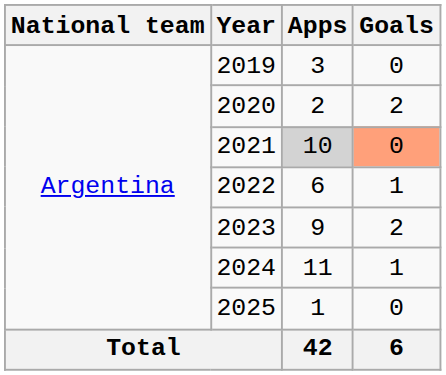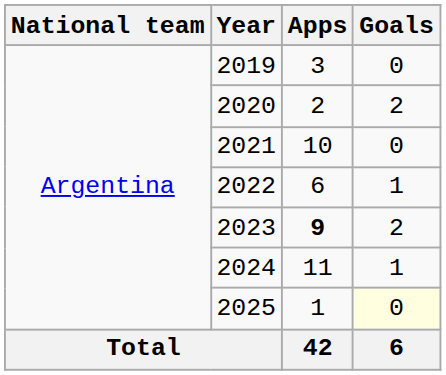(318, 147) lightgrey background -> (318, 147) no background
(397, 147) lightsalmon background -> (397, 147) no background
(318, 228) normal -> (318, 228) bold
(397, 308) no background -> (397, 308) lightyellow background
